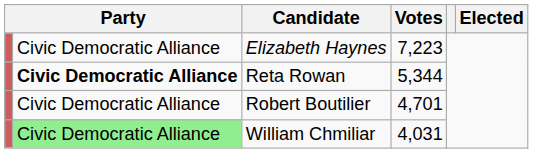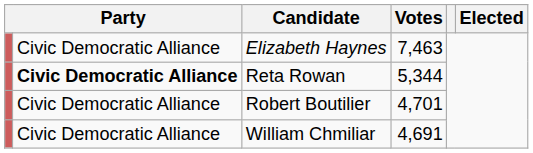(420, 47) 7,223 -> (420, 47) 7,463
(119, 133) lightgreen background -> (119, 133) no background
(420, 133) 4,031 -> (420, 133) 4,691
